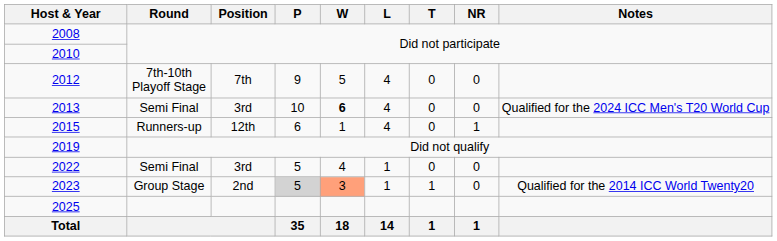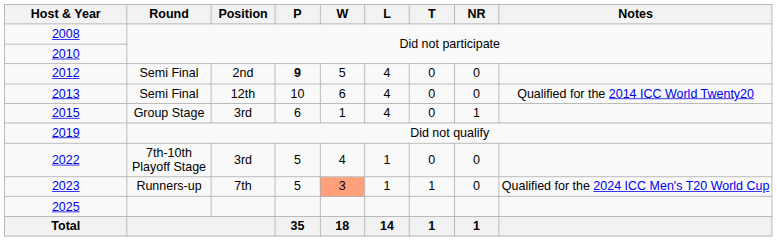(169, 80) 7th-10th Playoff Stage -> (169, 73) Semi Final
(243, 80) 7th -> (243, 73) 2nd
(298, 80) normal -> (298, 73) bold
(243, 107) 3rd -> (243, 93) 12th
(342, 107) bold -> (342, 93) normal
(636, 107) Qualified for the 2024 ICC Men's T20 World Cup -> (636, 93) Qualified for the 2014 ICC World Twenty20
(169, 127) Runners-up -> (169, 113) Group Stage
(243, 127) 12th -> (243, 113) 3rd
(169, 166) Semi Final -> (169, 159) 7th-10th Playoff Stage
(169, 186) Group Stage -> (169, 186) Runners-up
(243, 186) 2nd -> (243, 186) 7th
(298, 186) lightgrey background -> (298, 186) no background
(636, 186) Qualified for the 2014 ICC World Twenty20 -> (636, 186) Qualified for the 2024 ICC Men's T20 World Cup
